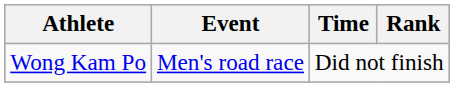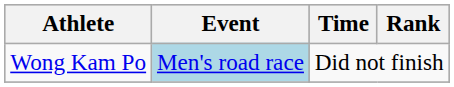(230, 62) no background -> (230, 62) lightblue background
